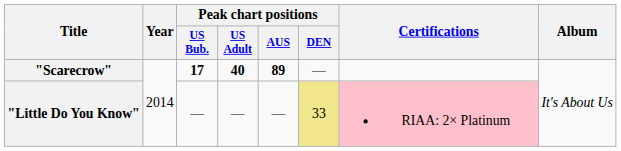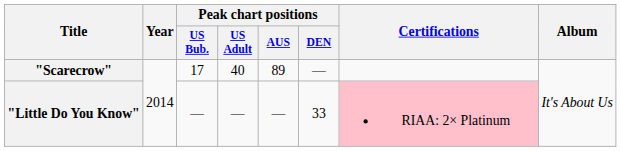(197, 70) bold -> (197, 70) normal
(238, 70) bold -> (238, 70) normal
(278, 70) bold -> (278, 70) normal
(319, 113) khaki background -> (319, 113) no background
